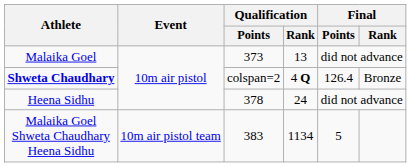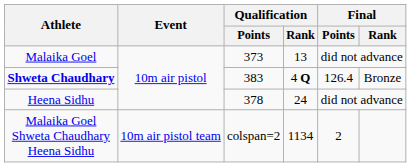(254, 78) colspan=2 -> (254, 78) 383
(254, 136) 383 -> (254, 136) colspan=2
(339, 136) 5 -> (339, 136) 2
